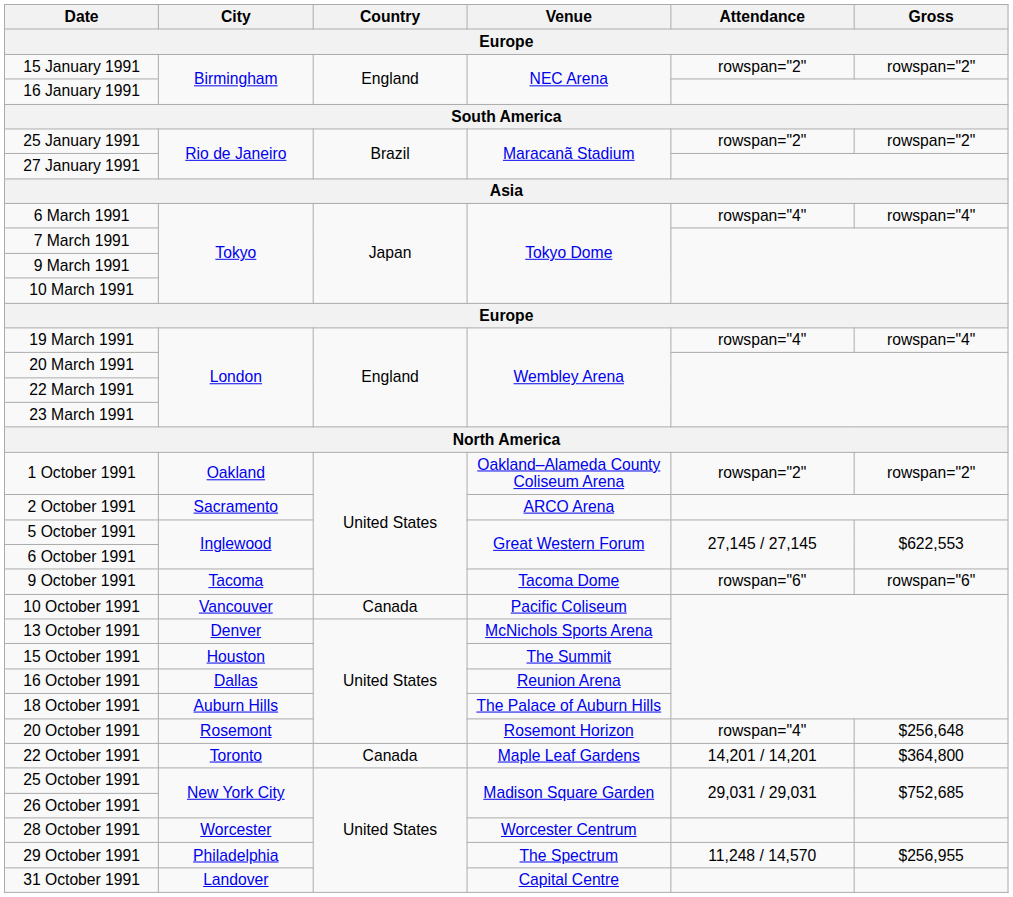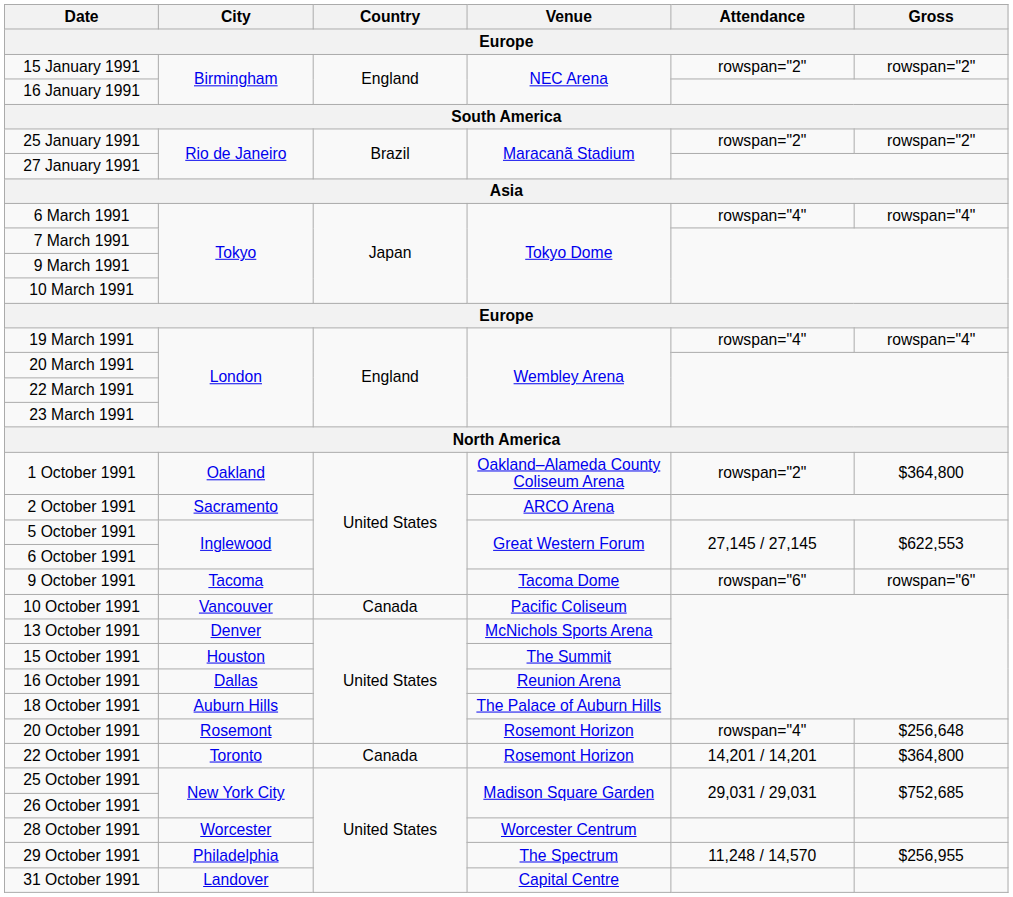(931, 473) rowspan="2" -> (931, 473) $364,800
(569, 755) Maple Leaf Gardens -> (569, 755) Rosemont Horizon
